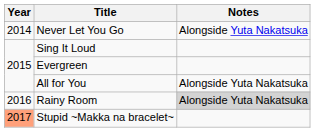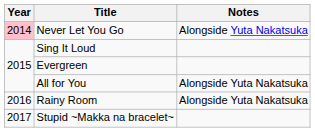(19, 30) no background -> (19, 30) pink background
(243, 100) lightgrey background -> (243, 100) no background
(19, 118) lightsalmon background -> (19, 118) no background
